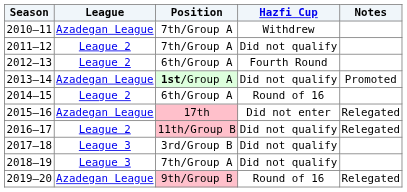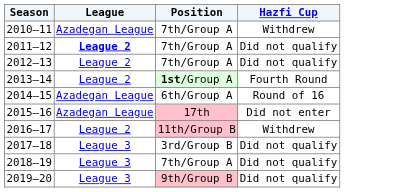- column: (371, 13)
(105, 46) normal -> (105, 46) bold
(197, 63) 6th/Group A -> (197, 63) 7th/Group A
(289, 63) Fourth Round -> (289, 63) Did not qualify
(105, 79) Azadegan League -> (105, 79) League 2
(289, 79) Did not qualify -> (289, 79) Fourth Round
(105, 96) League 2 -> (105, 96) Azadegan League
(289, 129) Did not qualify -> (289, 129) Withdrew
(105, 179) Azadegan League -> (105, 179) League 3
(289, 179) Round of 16 -> (289, 179) Did not qualify
